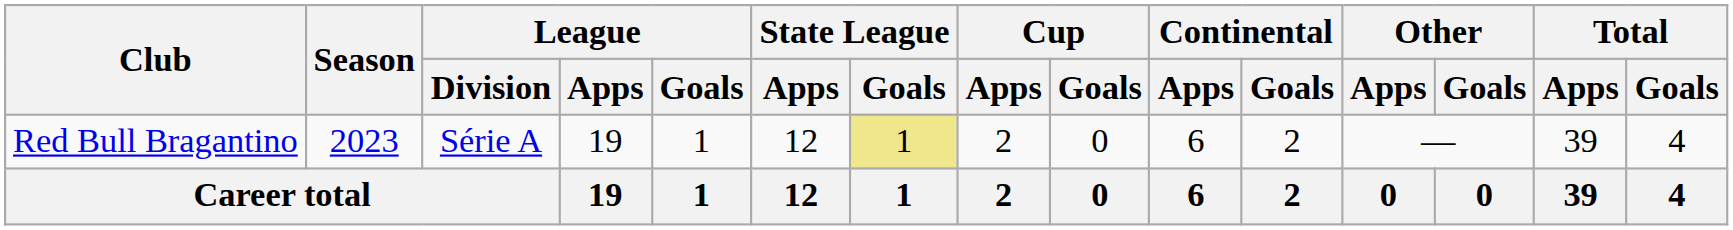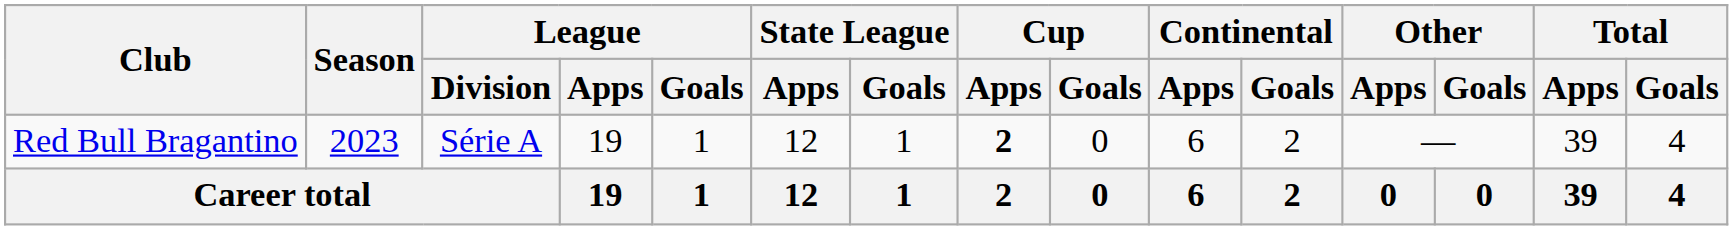(904, 140) khaki background -> (904, 140) no background
(1004, 140) normal -> (1004, 140) bold
